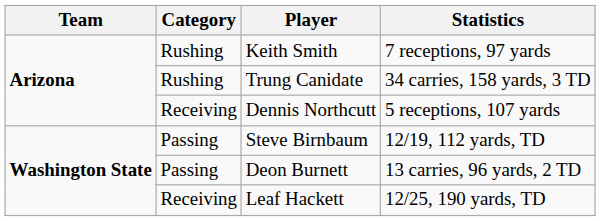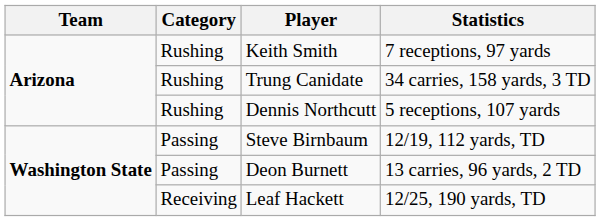(199, 110) Receiving -> (192, 110) Rushing
